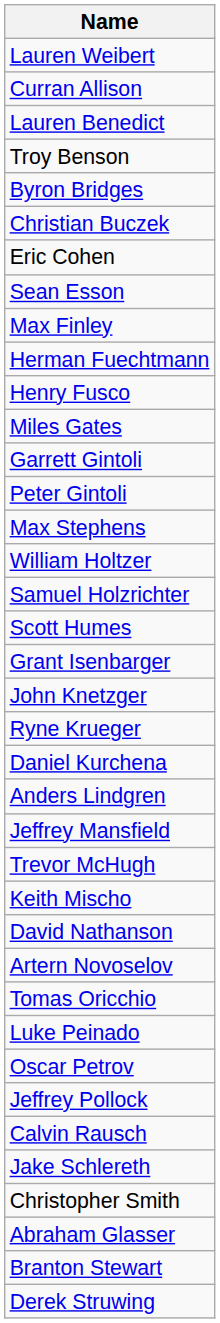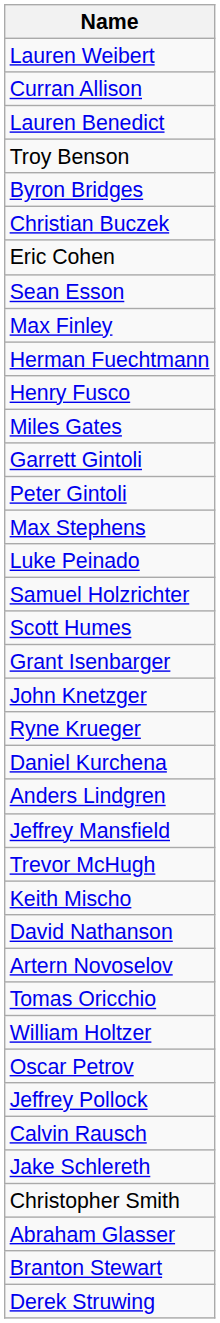(81, 561) William Holtzer -> (75, 561) Luke Peinado
(75, 1032) Luke Peinado -> (81, 1032) William Holtzer
